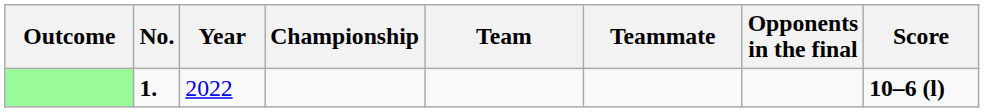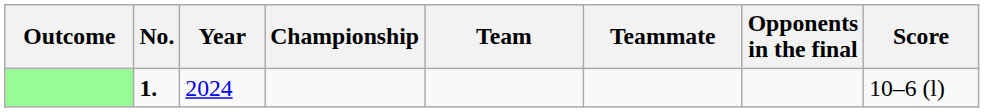(209, 87) 2022 -> (209, 87) 2024
(907, 87) bold -> (907, 87) normal
